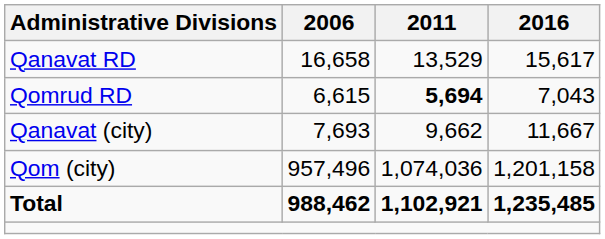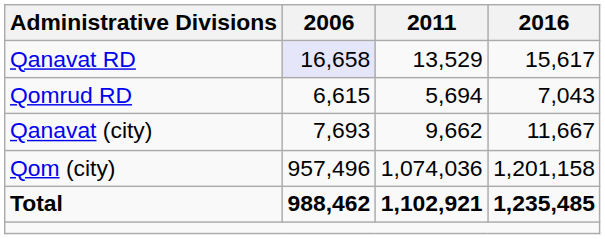(335, 58) no background -> (335, 58) lavender background
(454, 95) bold -> (454, 95) normal
